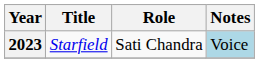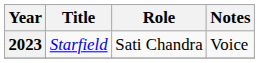(229, 44) lightblue background -> (229, 44) no background
